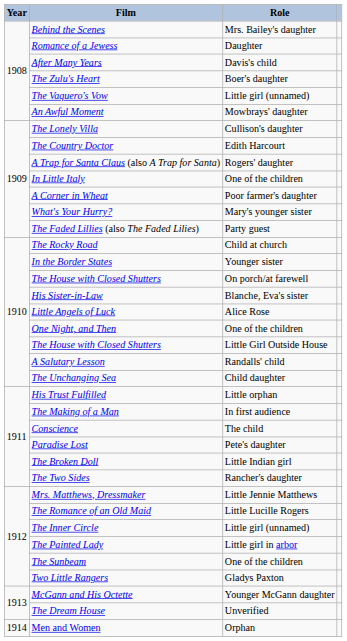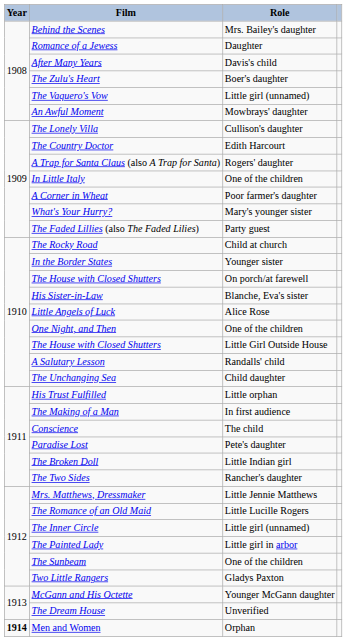(17, 628) normal -> (17, 628) bold
